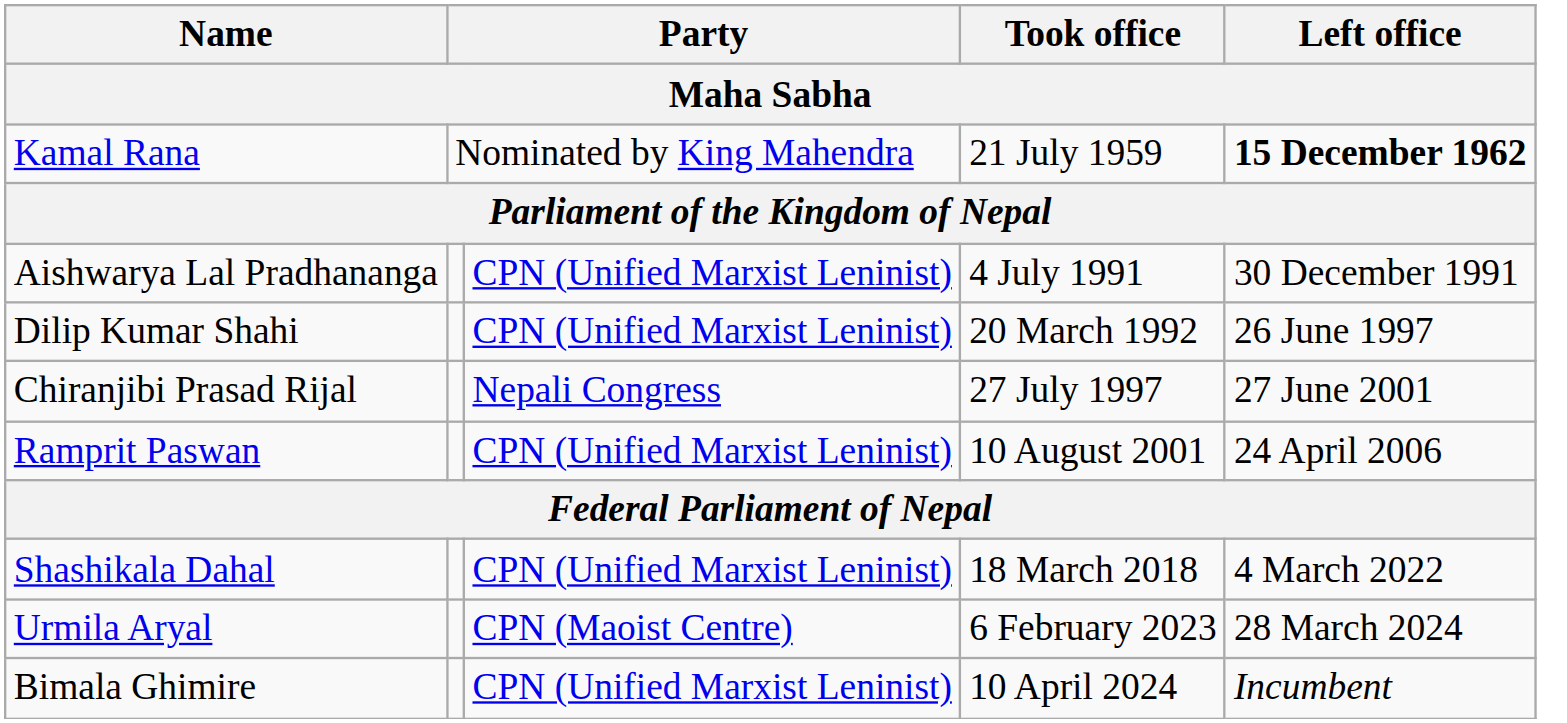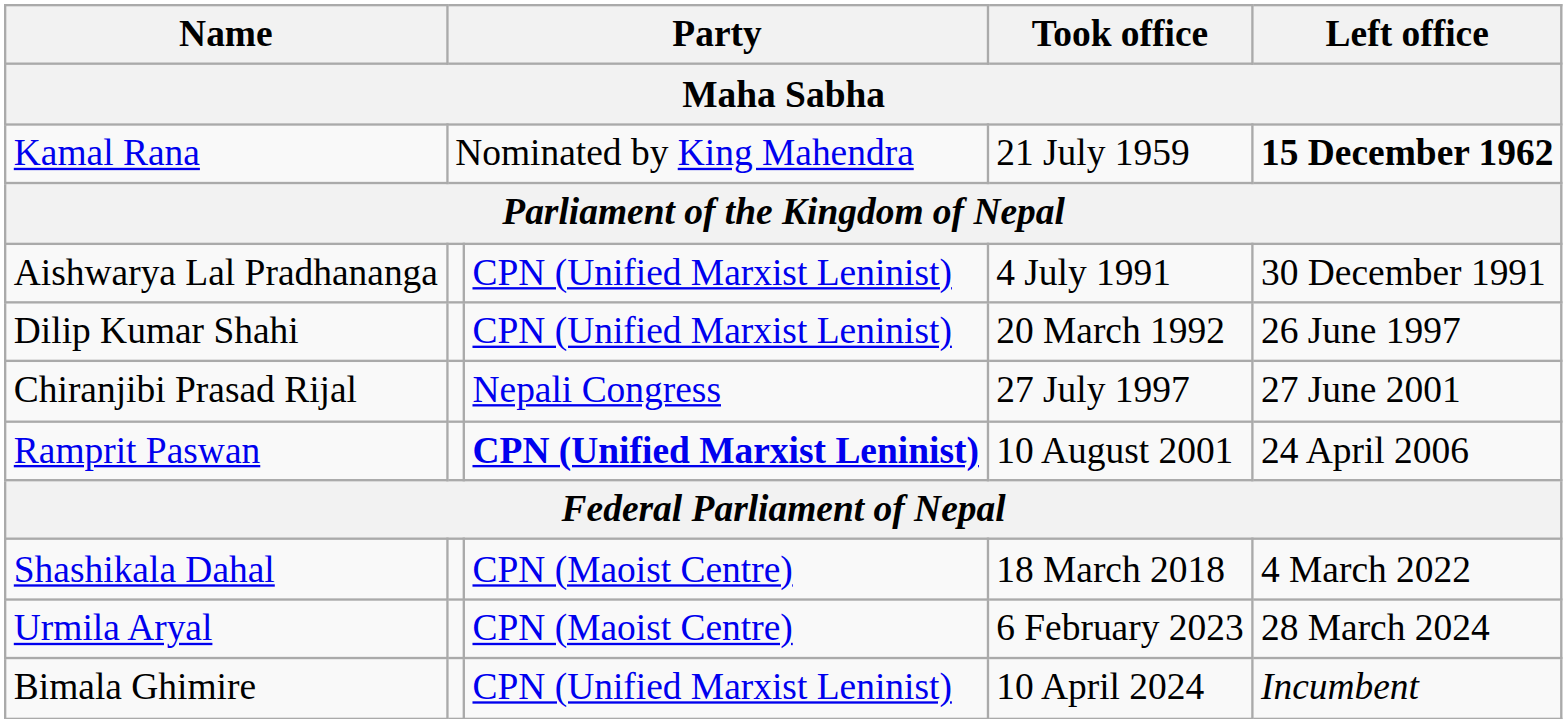(712, 449) normal -> (726, 449) bold
(712, 568) CPN (Unified Marxist Leninist) -> (633, 568) CPN (Maoist Centre)
